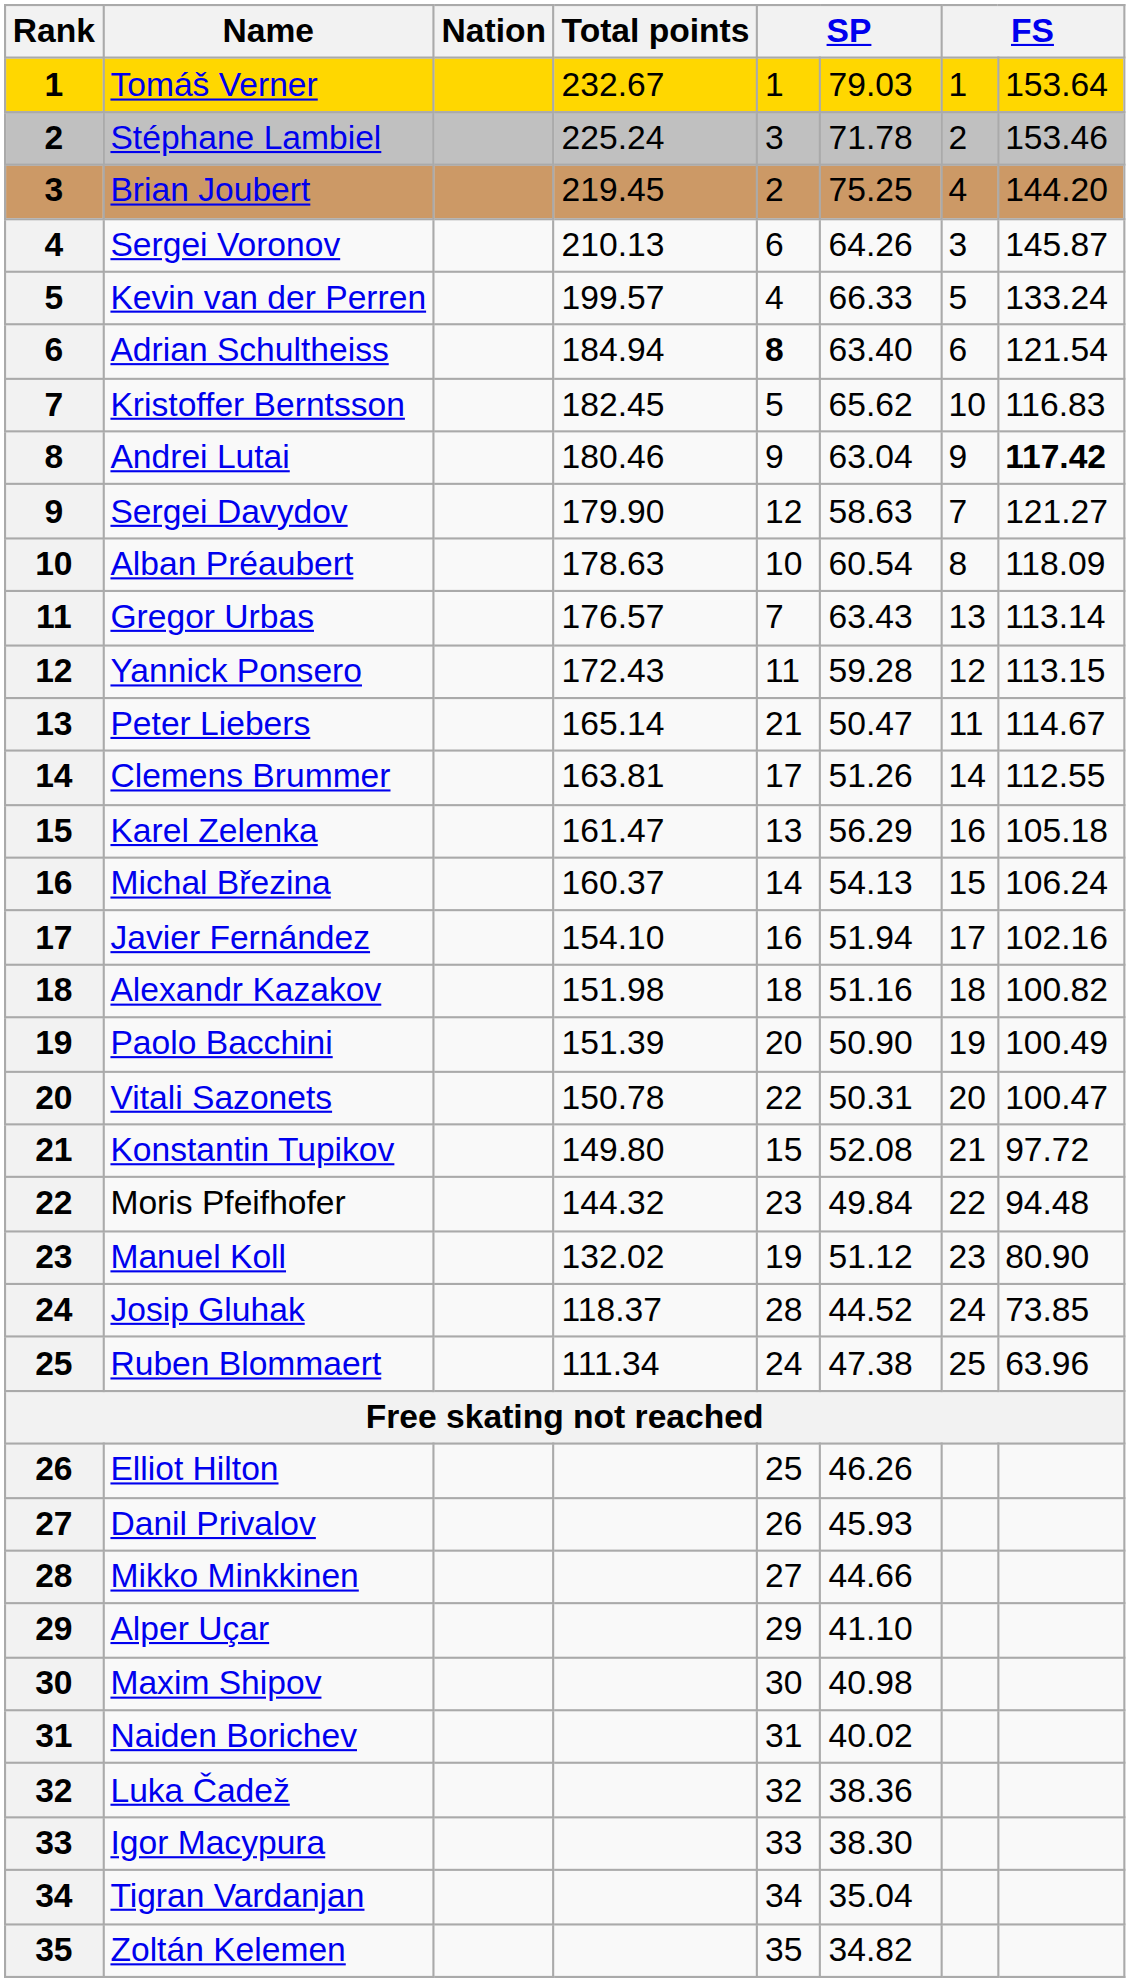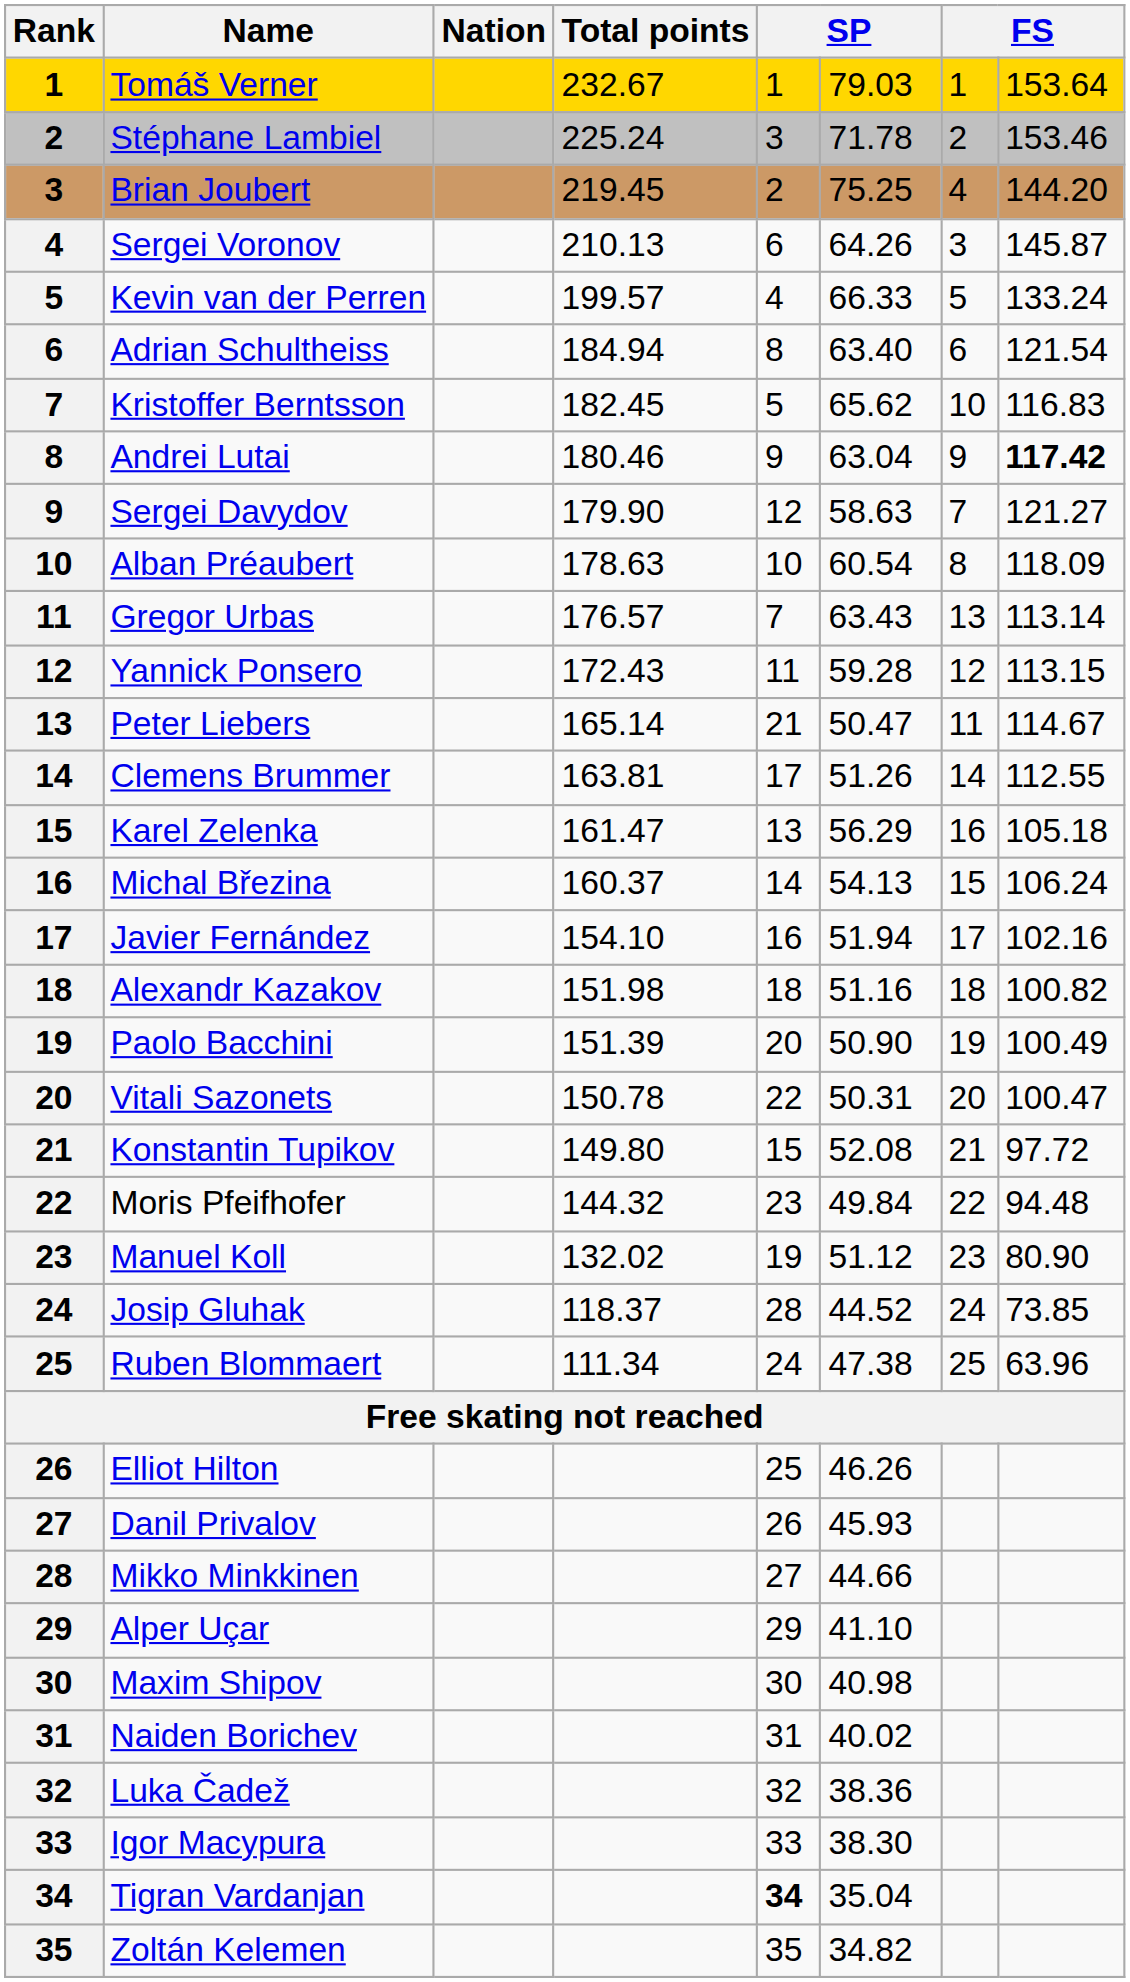(774, 350) bold -> (774, 350) normal
(784, 1896) normal -> (784, 1896) bold
